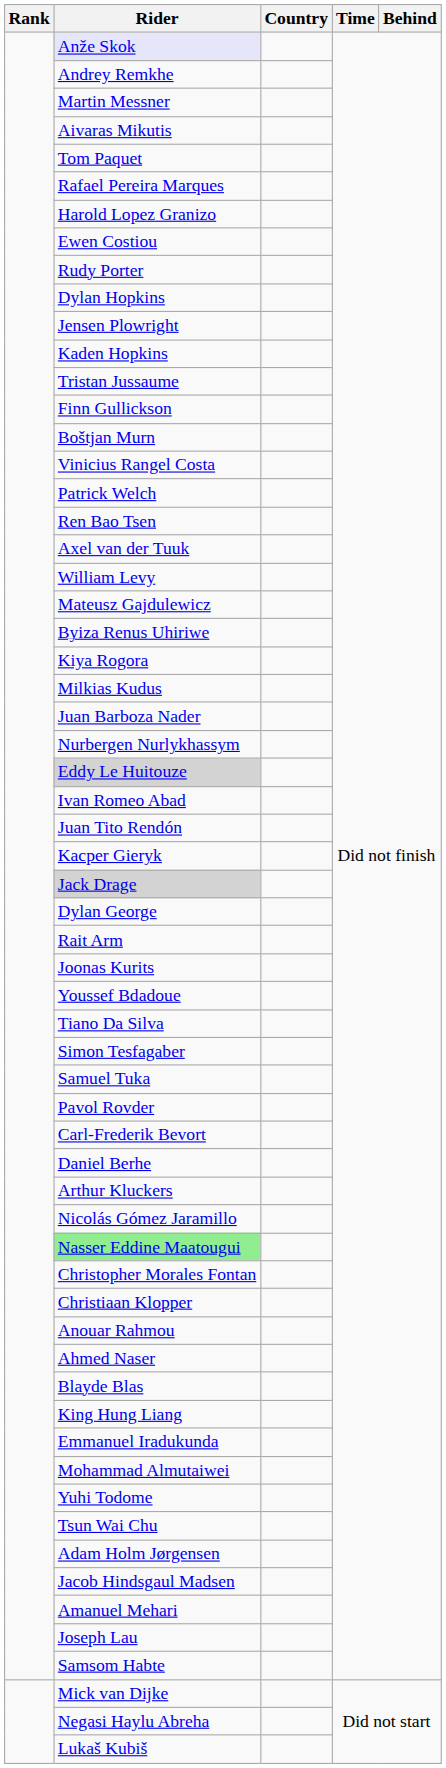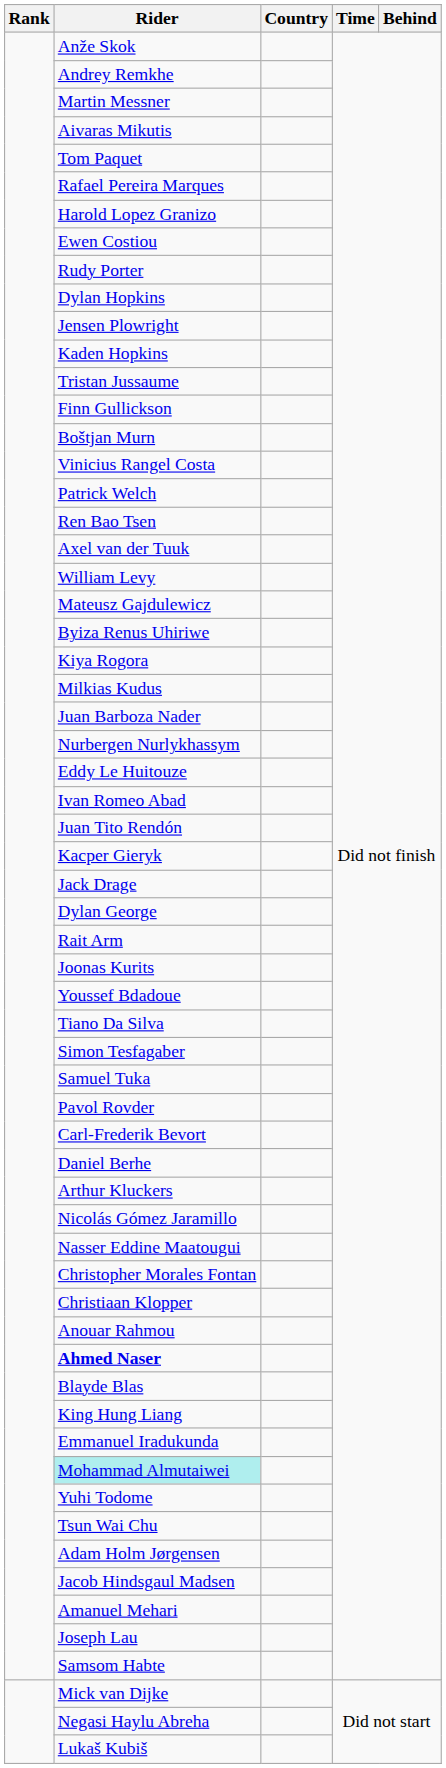(97, 46) lavender background -> (97, 46) no background
(122, 772) lightgrey background -> (122, 772) no background
(97, 883) lightgrey background -> (97, 883) no background
(149, 1246) lightgreen background -> (149, 1246) no background
(106, 1358) normal -> (109, 1358) bold
(144, 1469) no background -> (144, 1469) paleturquoise background
